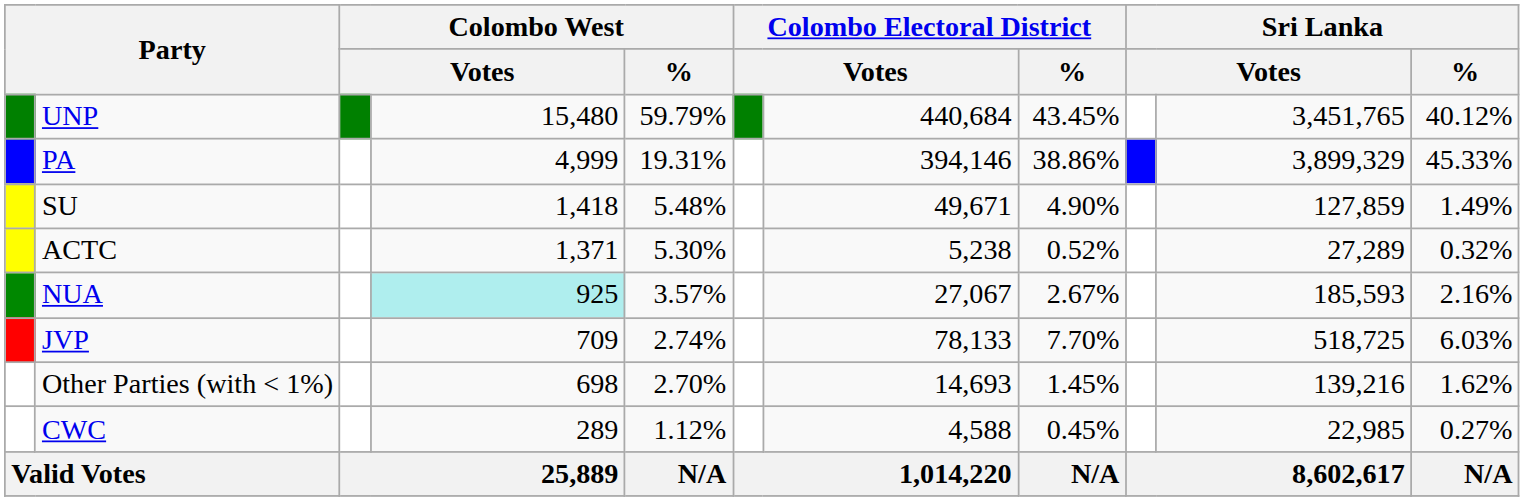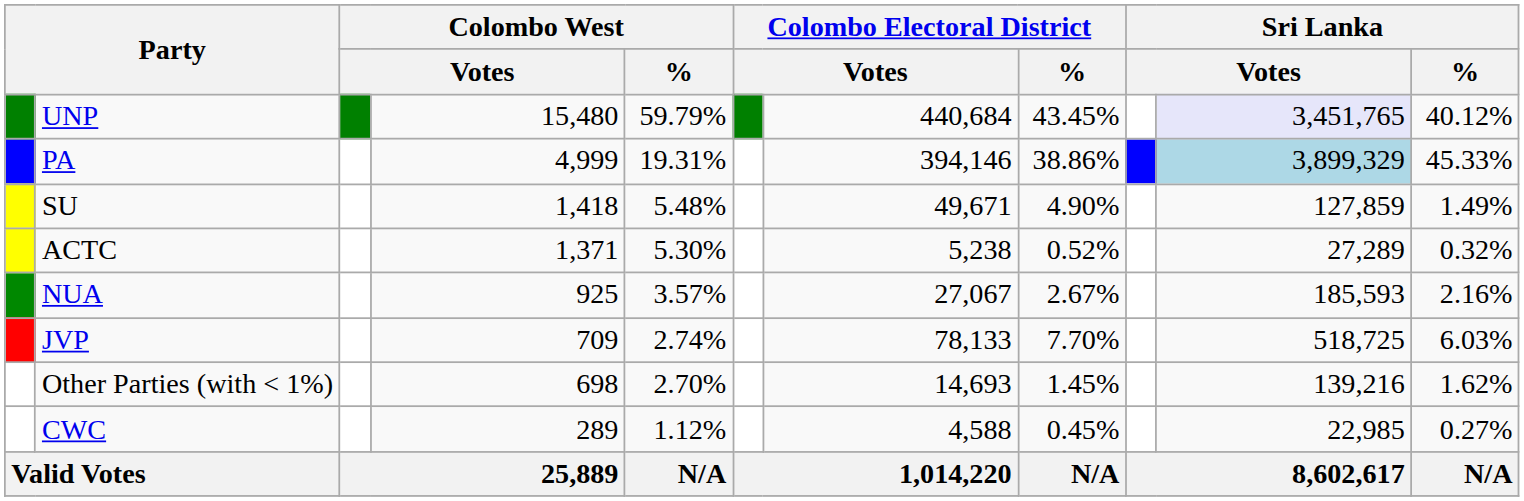(1348, 116) no background -> (1348, 116) lavender background
(1348, 160) no background -> (1348, 160) lightblue background
(597, 294) paleturquoise background -> (597, 294) no background
